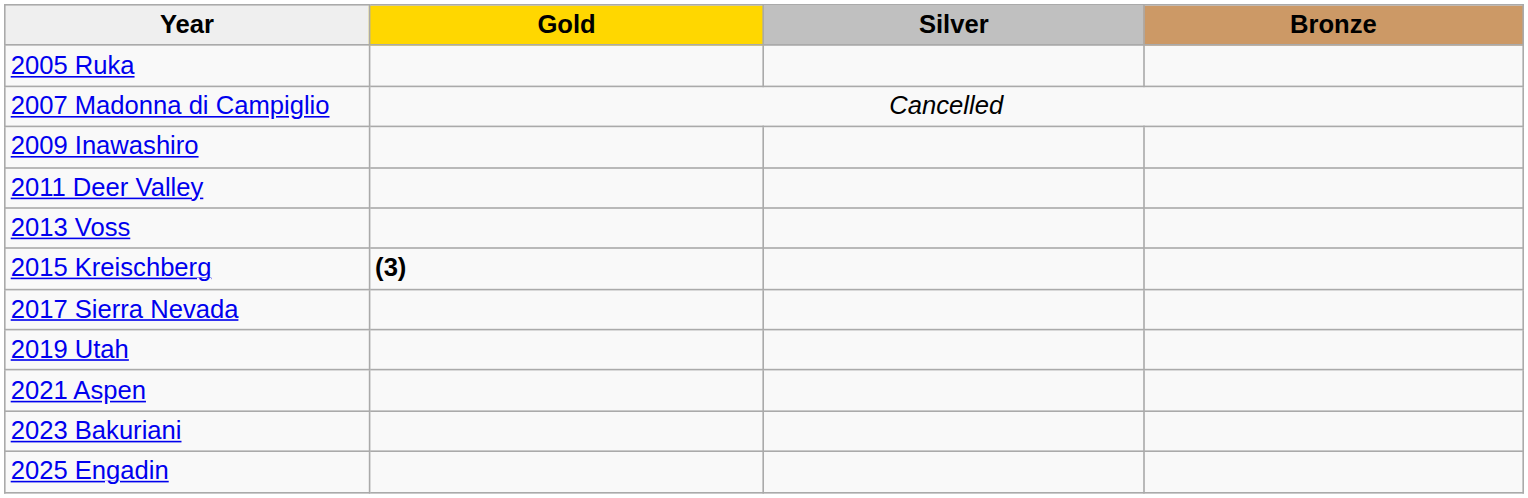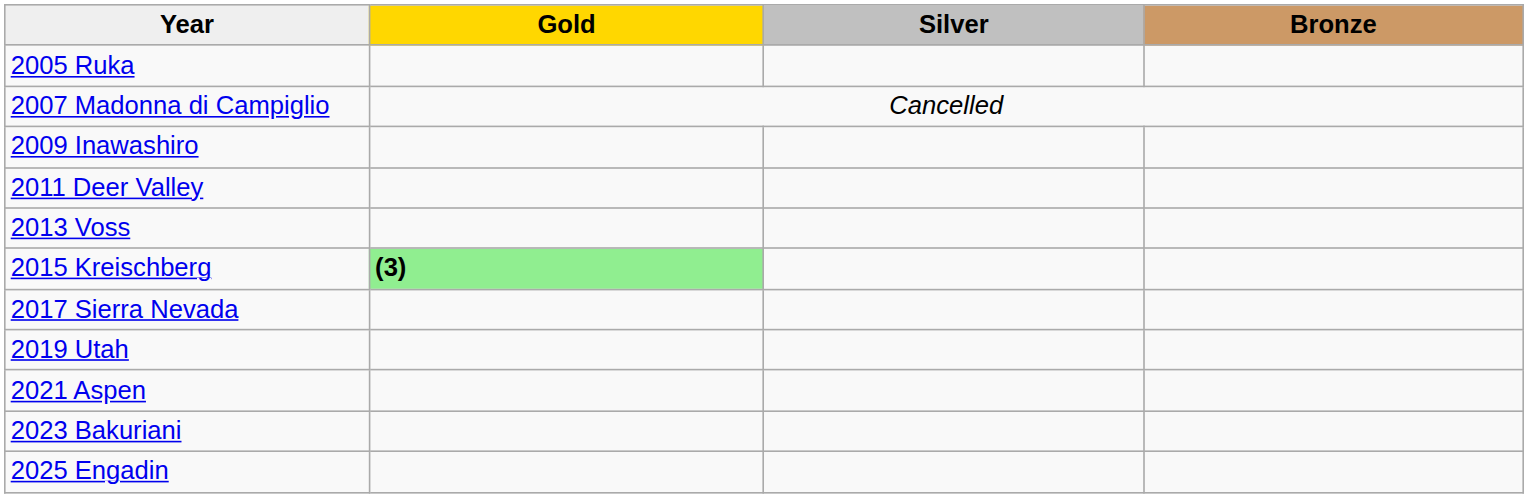(391, 268) no background -> (391, 268) lightgreen background
